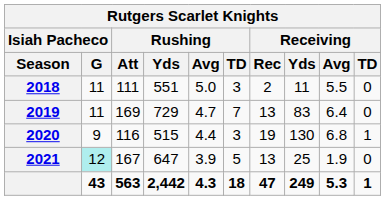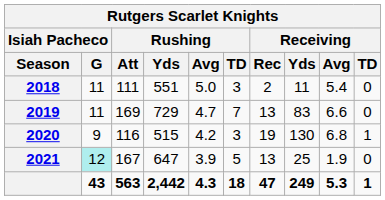(337, 87) 5.5 -> (337, 87) 5.4
(337, 111) 6.4 -> (337, 111) 6.6
(206, 135) 4.4 -> (206, 135) 4.2
